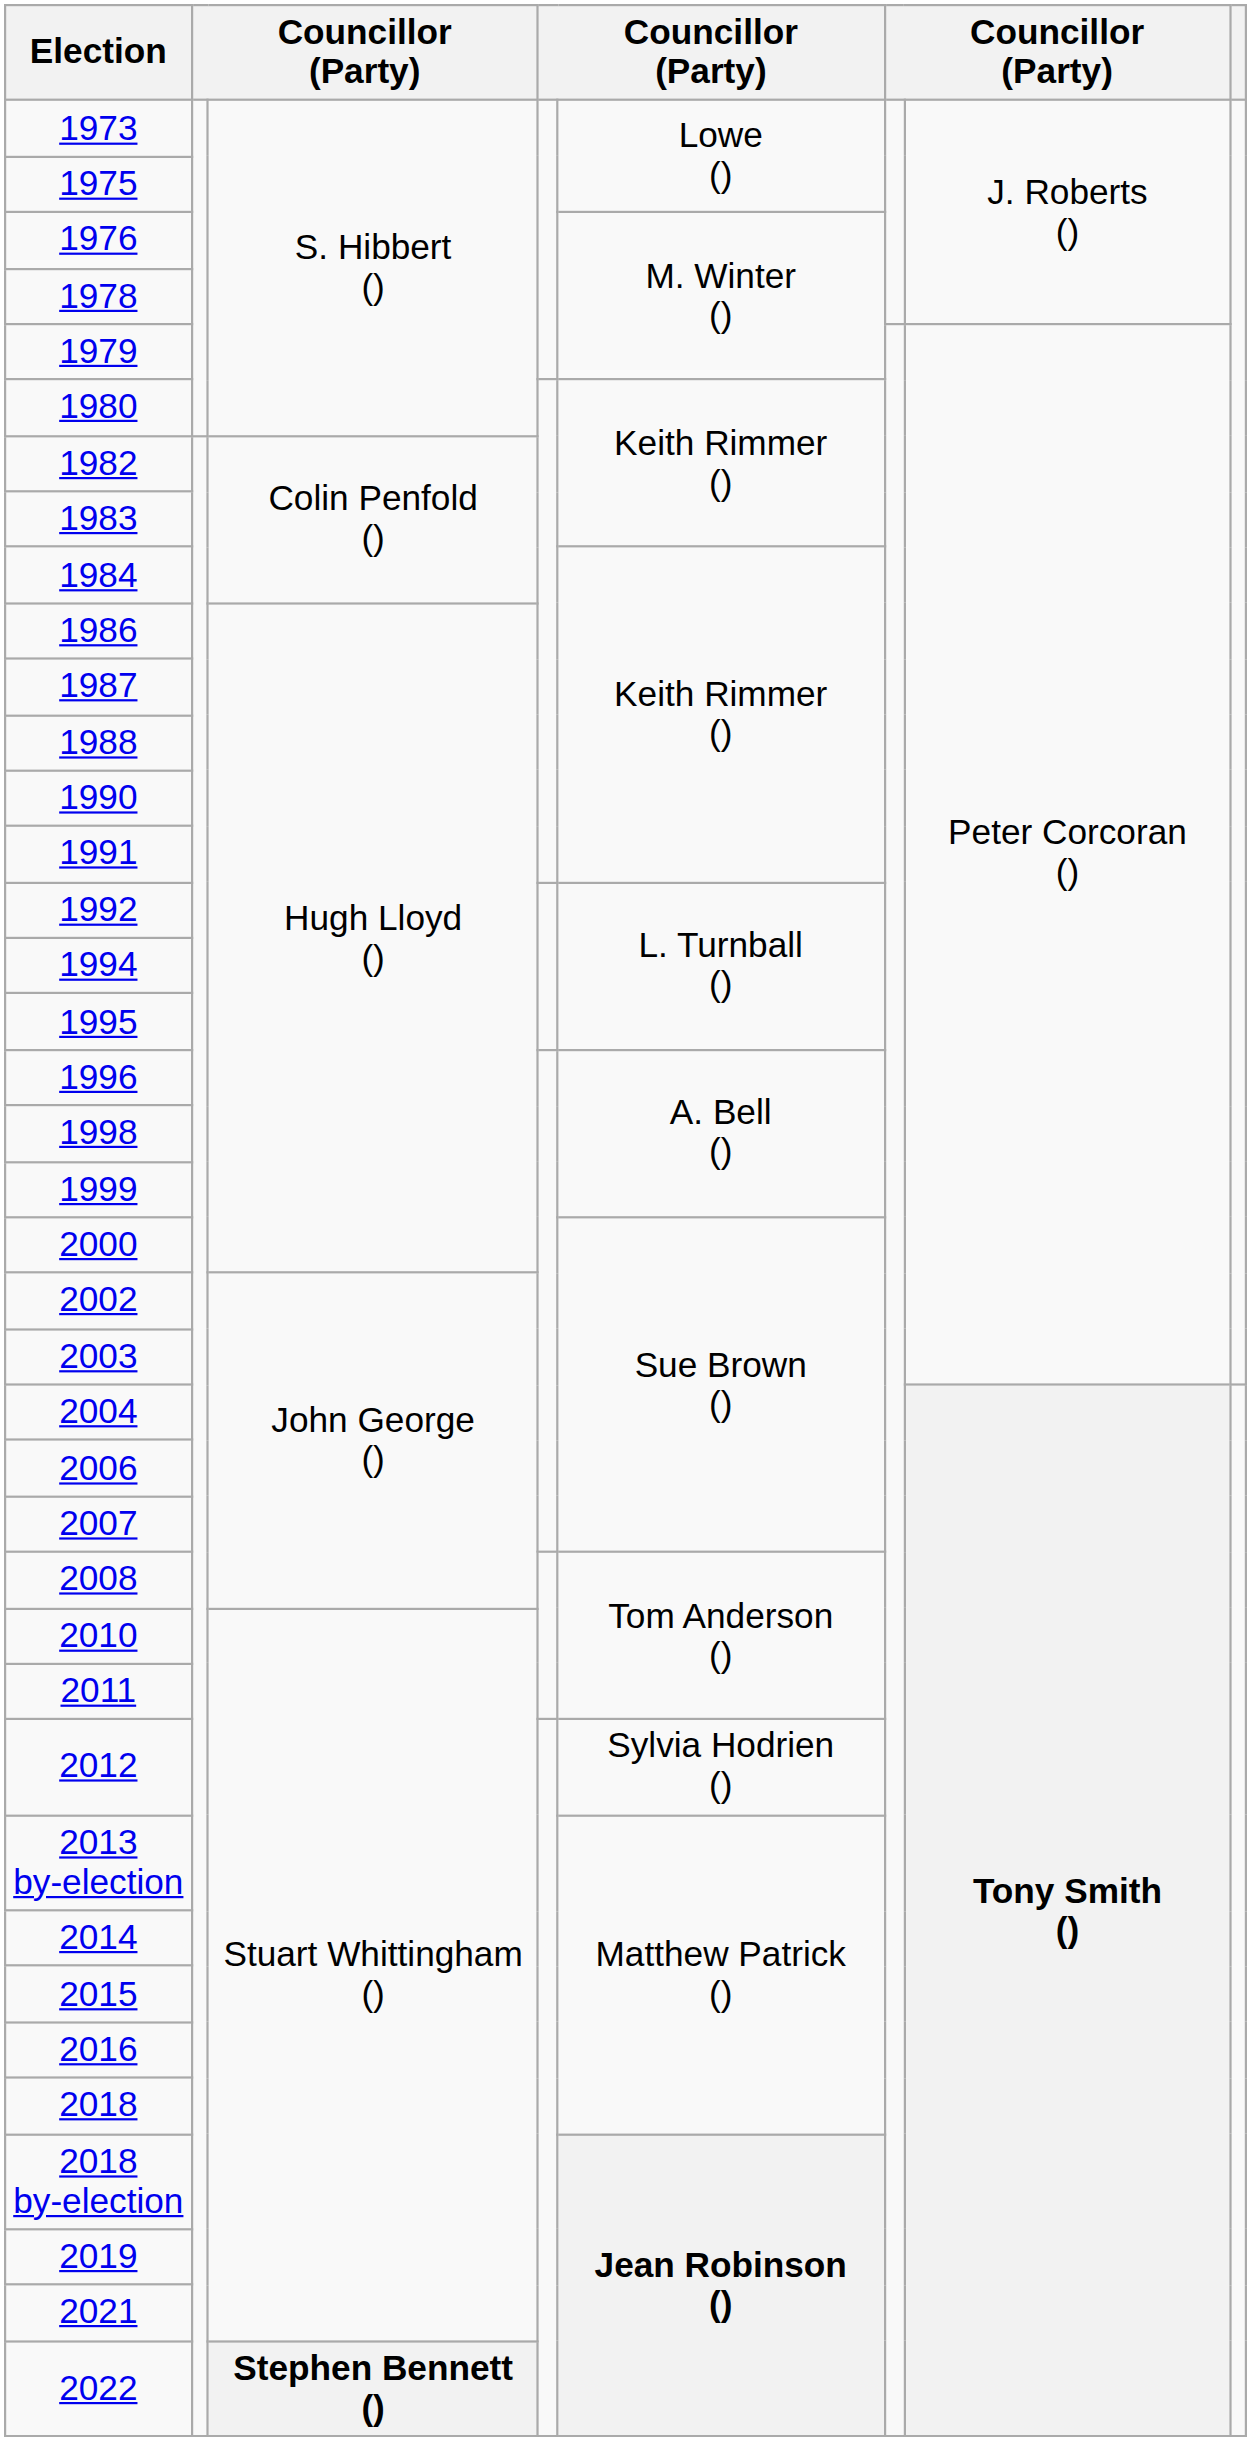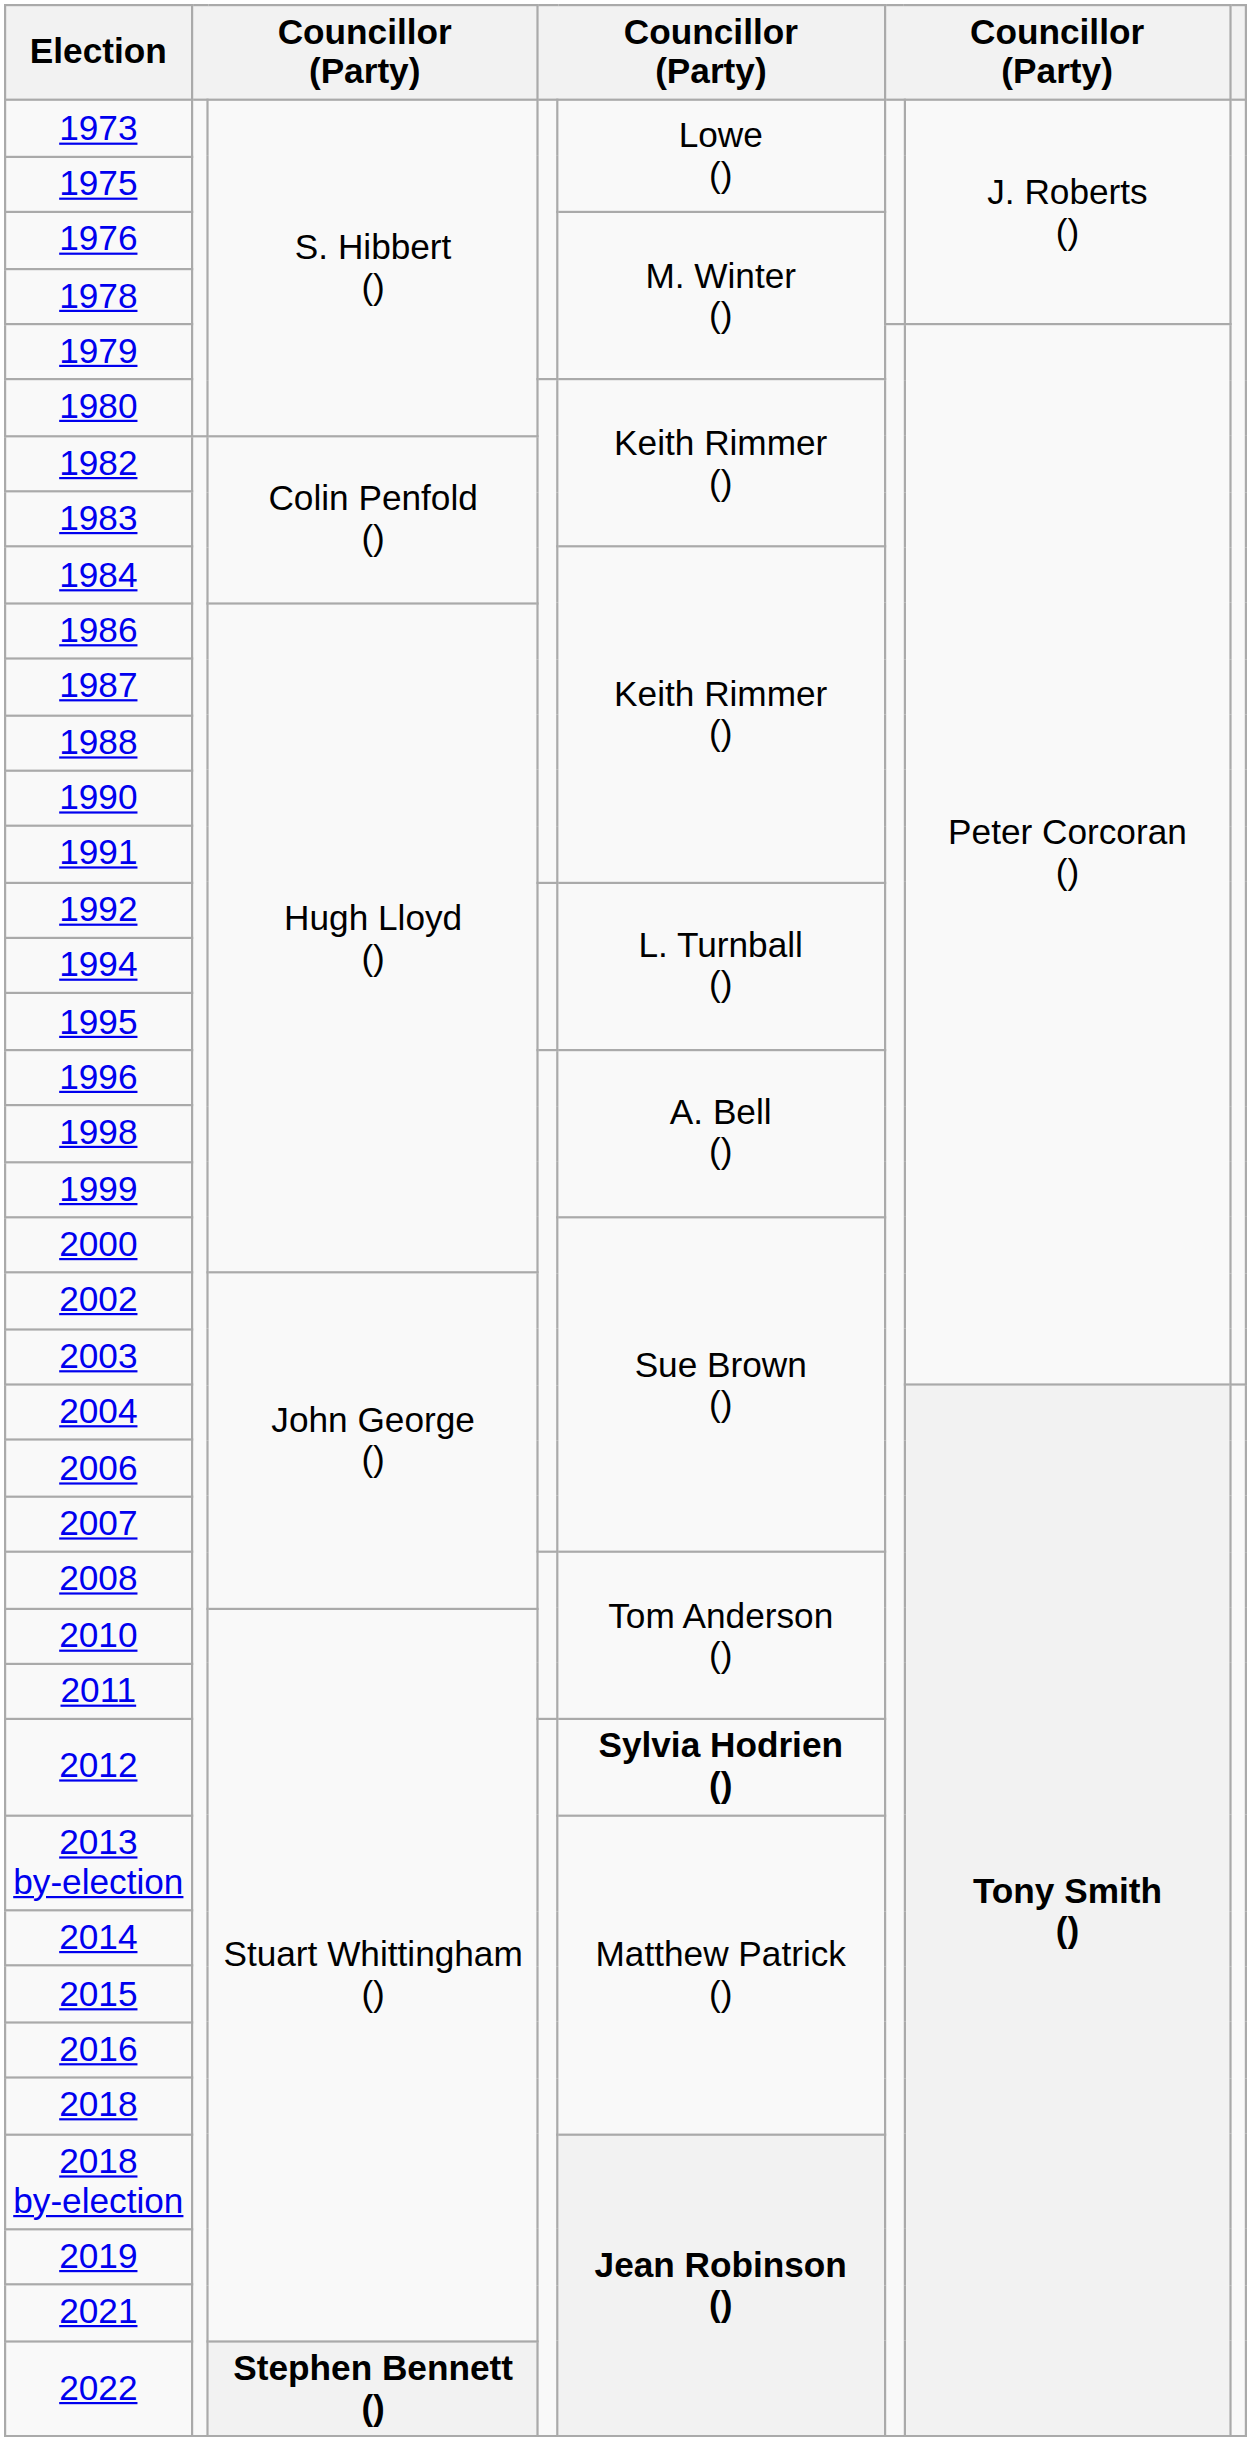(721, 1766) normal -> (721, 1766) bold
